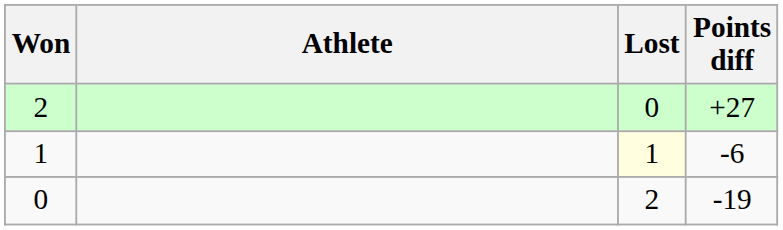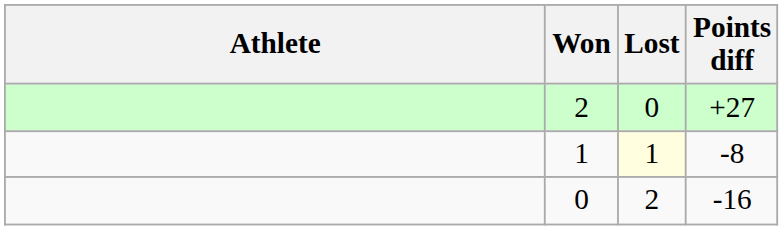columns swapped: (347, 44) <-> (41, 44)
(732, 153) -6 -> (732, 153) -8
(732, 199) -19 -> (732, 199) -16
